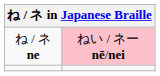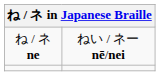(108, 46) pink background -> (108, 46) no background
